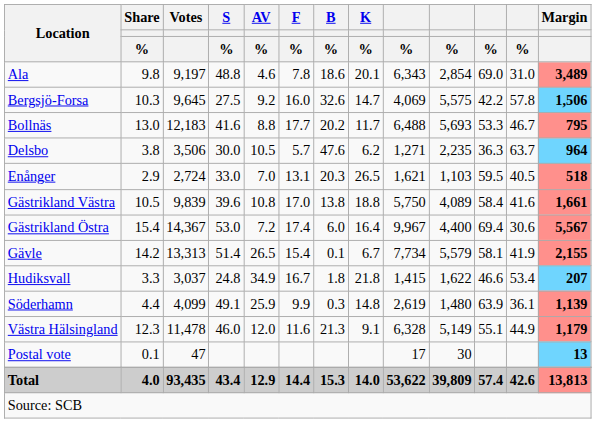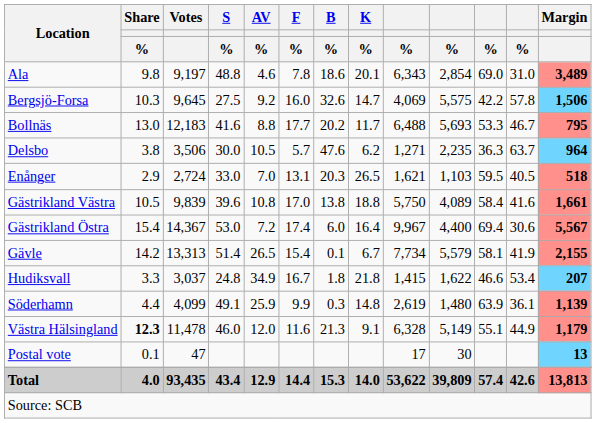(147, 329) normal -> (147, 329) bold
